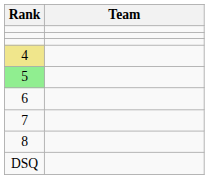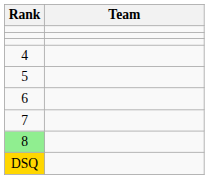(25, 55) khaki background -> (25, 55) no background
(25, 77) lightgreen background -> (25, 77) no background
(25, 141) no background -> (25, 141) lightgreen background
(25, 163) no background -> (25, 163) gold background
